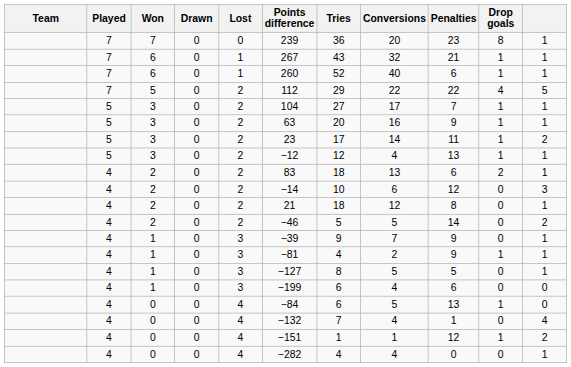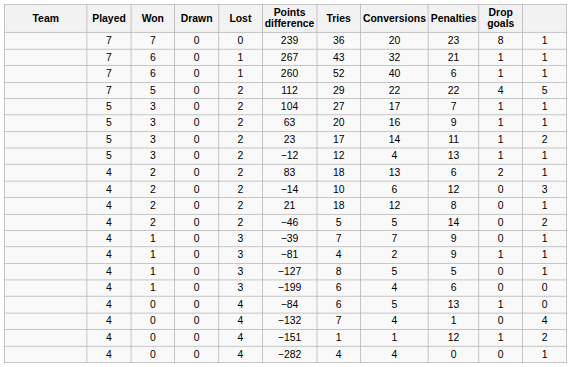(339, 238) 9 -> (339, 238) 7
